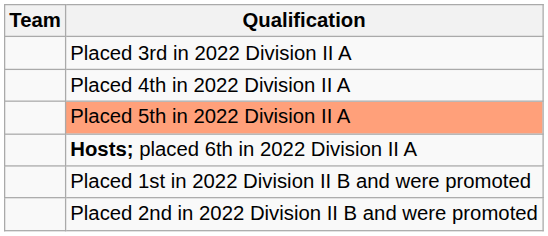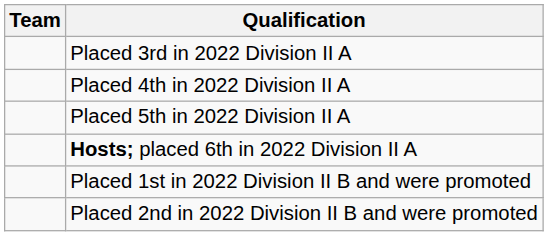(210, 117) lightsalmon background -> (210, 117) no background
